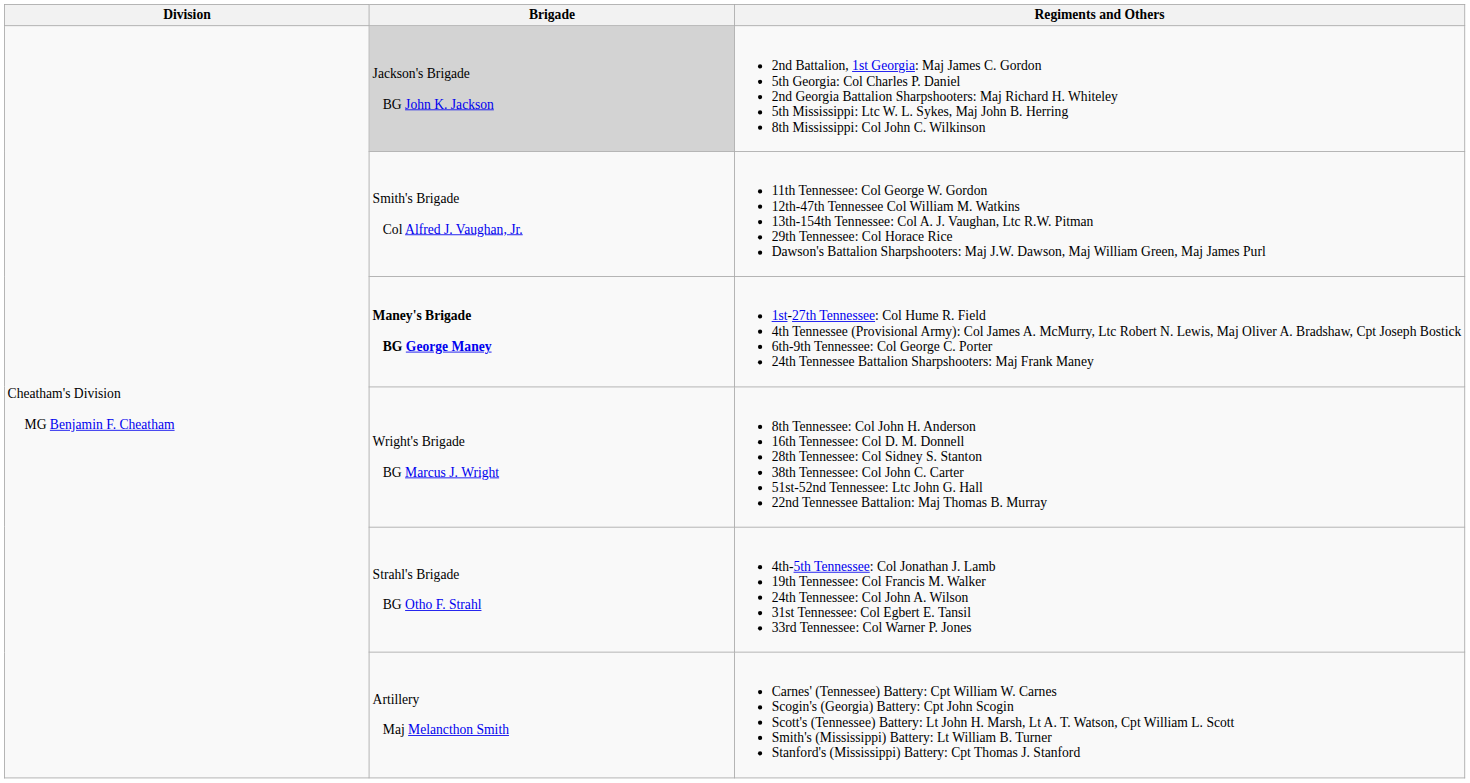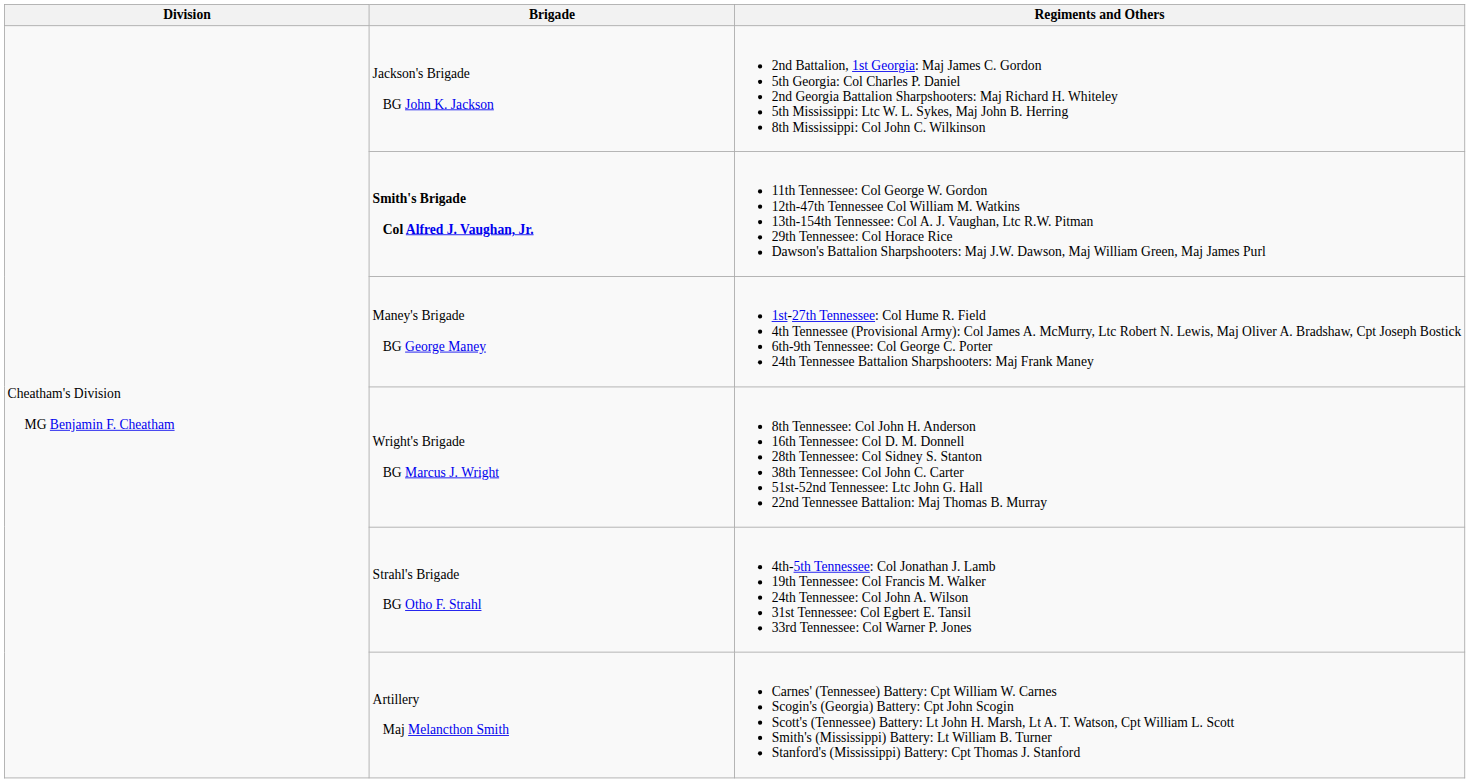(433, 88) lightgrey background -> (433, 88) no background
(448, 213) normal -> (453, 213) bold
(432, 331) bold -> (429, 331) normal
